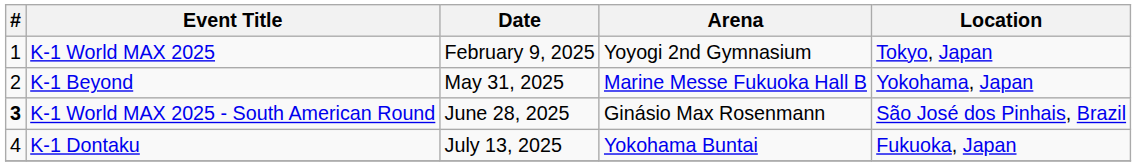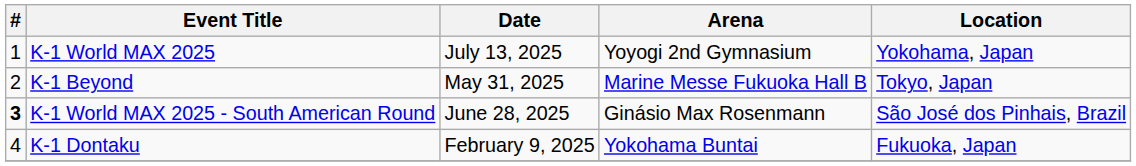(520, 52) February 9, 2025 -> (503, 52) July 13, 2025
(934, 52) Tokyo, Japan -> (955, 52) Yokohama, Japan
(955, 83) Yokohama, Japan -> (934, 83) Tokyo, Japan
(503, 145) July 13, 2025 -> (520, 145) February 9, 2025
